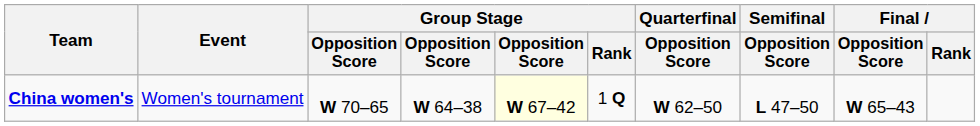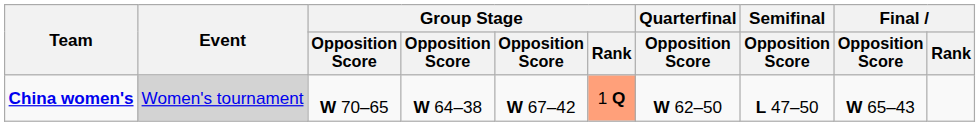(223, 99) no background -> (223, 99) lightgrey background
(541, 108) lightyellow background -> (541, 108) no background
(612, 99) no background -> (612, 99) lightsalmon background
